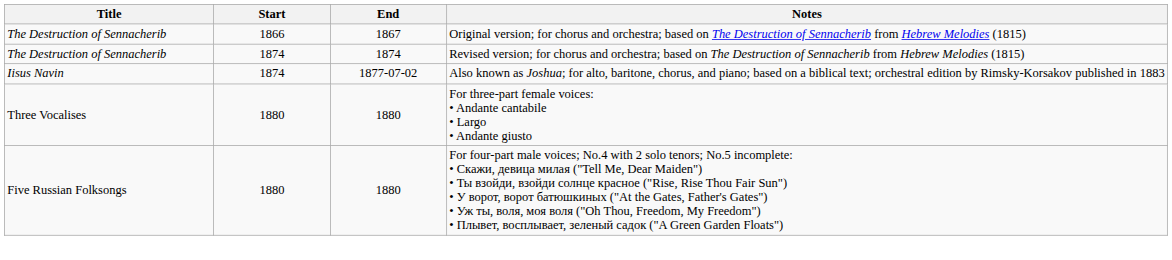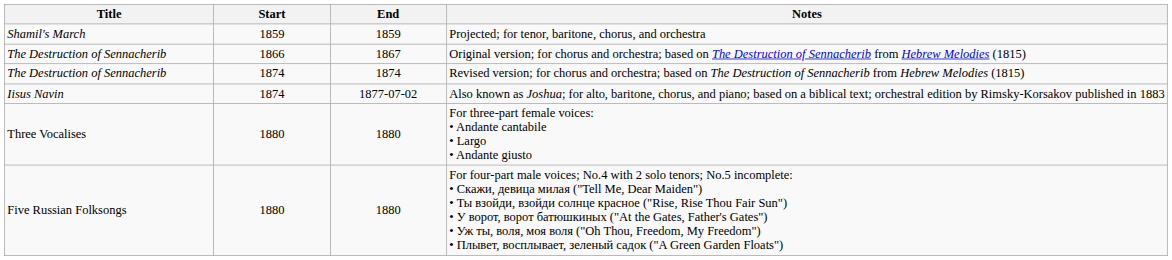+ row: (577, 34)
